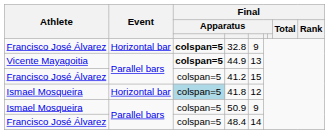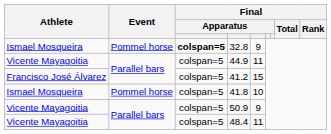(56, 46) Francisco José Álvarez -> (45, 46) Ismael Mosqueira
(141, 46) Horizontal bar -> (142, 46) Pommel horse
(199, 62) bold -> (201, 62) normal
(256, 62) 13 -> (258, 62) 11
(141, 92) Horizontal bar -> (142, 92) Pommel horse
(199, 92) lightblue background -> (201, 92) no background
(256, 92) 12 -> (258, 92) 10
(45, 107) Ismael Mosqueira -> (47, 107) Vicente Mayagoitia
(56, 123) Francisco José Álvarez -> (47, 123) Vicente Mayagoitia
(256, 123) 14 -> (258, 123) 11
